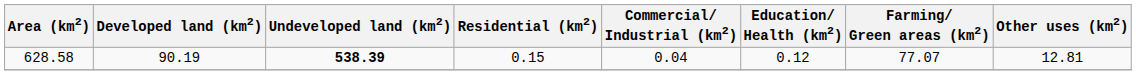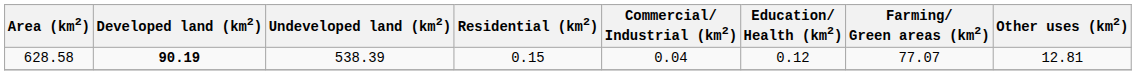(179, 58) normal -> (179, 58) bold
(360, 58) bold -> (360, 58) normal
